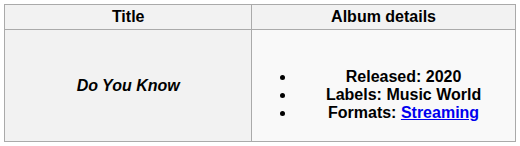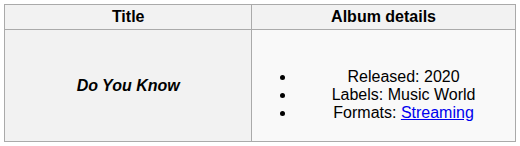(384, 95) bold -> (384, 95) normal
